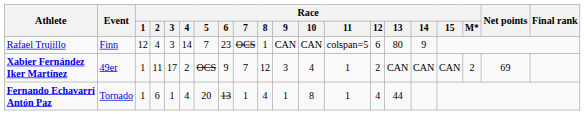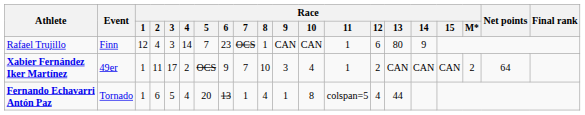(348, 45) colspan=5 -> (348, 45) 1
(265, 68) 12 -> (265, 68) 10
(505, 68) 69 -> (505, 68) 64
(172, 96) 1 -> (172, 96) 5
(348, 96) 1 -> (348, 96) colspan=5
